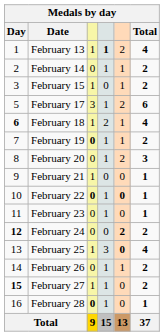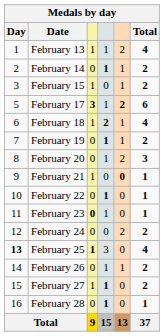(106, 49) bold -> (106, 49) normal
(106, 68) normal -> (106, 68) bold
(93, 104) normal -> (93, 104) bold
(122, 104) normal -> (122, 104) bold
(16, 122) bold -> (16, 122) normal
(106, 122) normal -> (106, 122) bold
(93, 140) bold -> (93, 140) normal
(106, 140) normal -> (106, 140) bold
(122, 177) normal -> (122, 177) bold
(93, 195) bold -> (93, 195) normal
(106, 195) normal -> (106, 195) bold
(122, 195) bold -> (122, 195) normal
(93, 213) normal -> (93, 213) bold
(16, 231) bold -> (16, 231) normal
(122, 231) bold -> (122, 231) normal
(16, 249) normal -> (16, 249) bold
(93, 249) normal -> (93, 249) bold
(122, 249) bold -> (122, 249) normal
(16, 286) bold -> (16, 286) normal
(106, 286) normal -> (106, 286) bold
(93, 304) bold -> (93, 304) normal
(106, 304) normal -> (106, 304) bold
